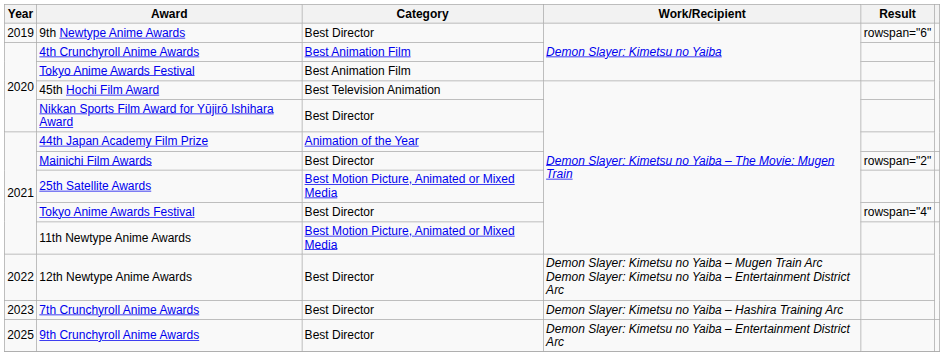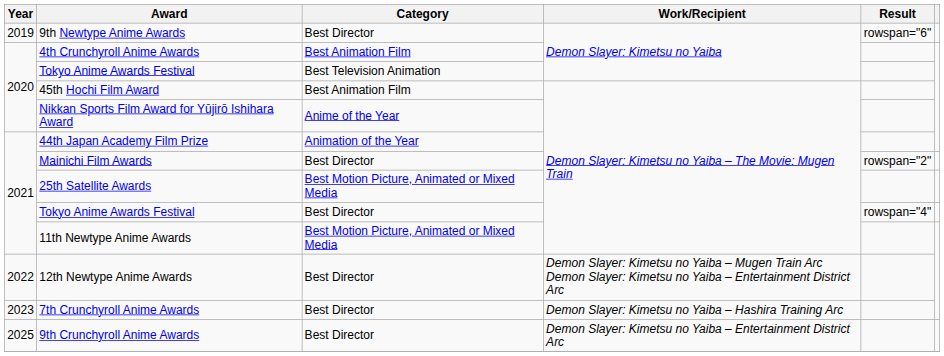(358, 71) Best Animation Film -> (373, 71) Best Television Animation
(373, 90) Best Television Animation -> (358, 90) Best Animation Film
(339, 115) Best Director -> (352, 115) Anime of the Year
